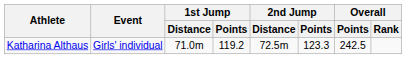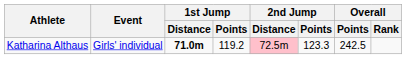(189, 45) normal -> (189, 45) bold
(274, 45) no background -> (274, 45) pink background
